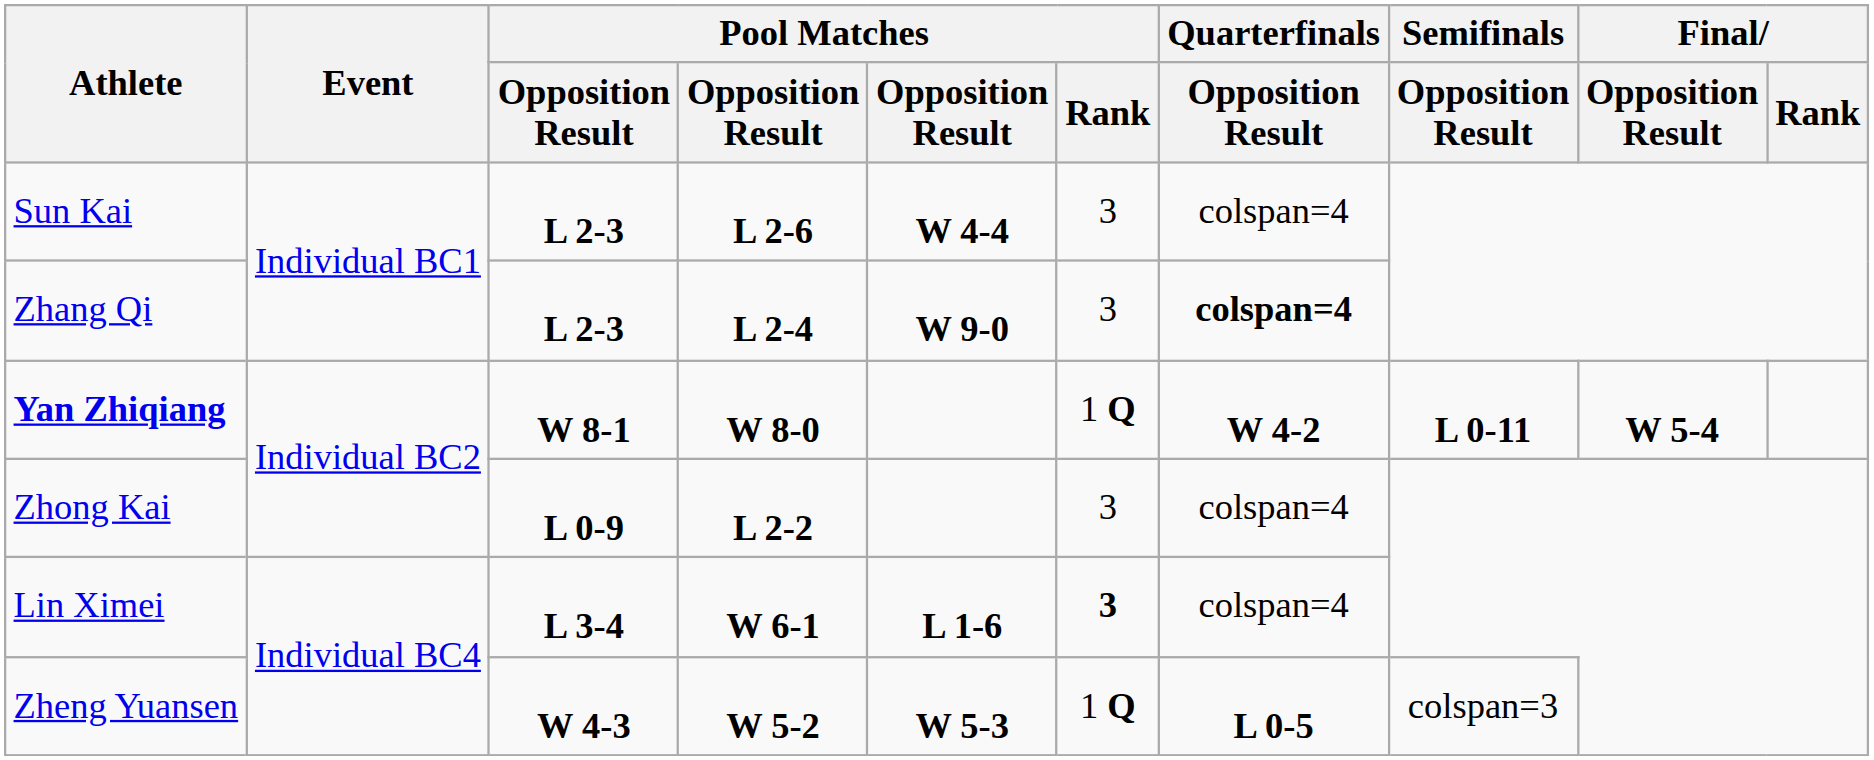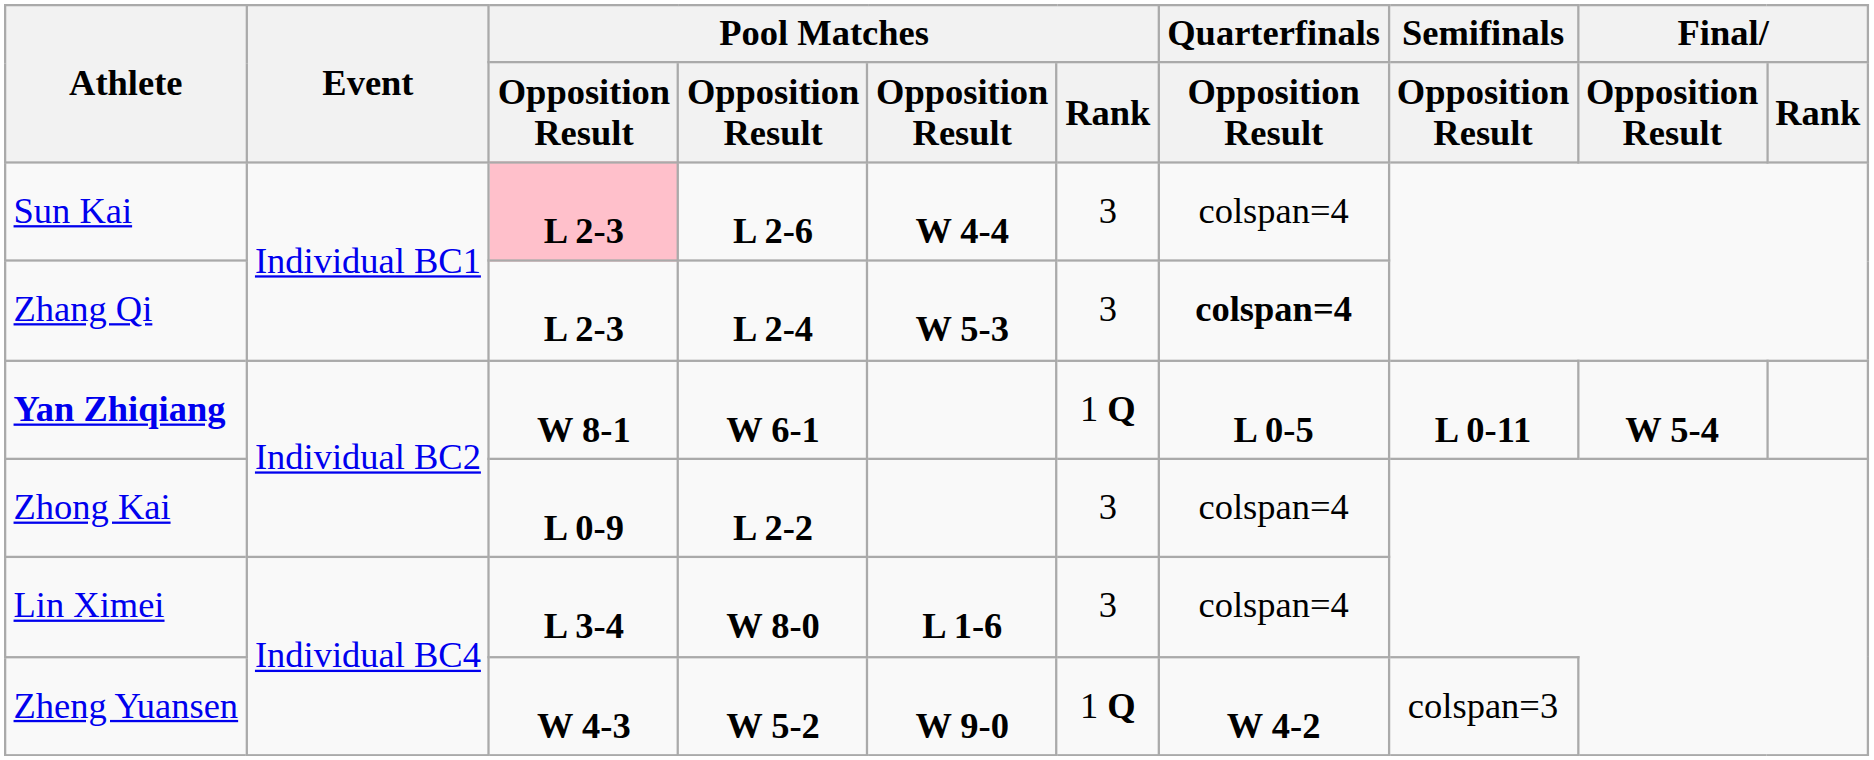(584, 231) no background -> (584, 231) pink background
(962, 330) W 9-0 -> (962, 330) W 5-3
(773, 429) W 8-0 -> (773, 429) W 6-1
(1274, 429) W 4-2 -> (1274, 429) L 0-5
(773, 626) W 6-1 -> (773, 626) W 8-0
(1108, 606) bold -> (1108, 606) normal
(962, 725) W 5-3 -> (962, 725) W 9-0
(1274, 725) L 0-5 -> (1274, 725) W 4-2
